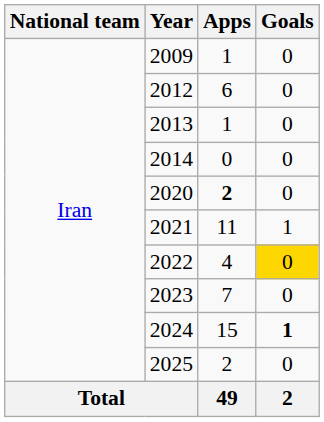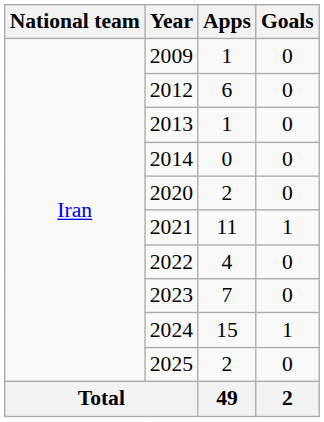(227, 192) bold -> (227, 192) normal
(287, 261) gold background -> (287, 261) no background
(287, 329) bold -> (287, 329) normal
